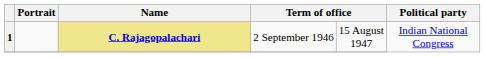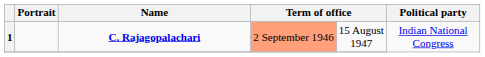(154, 36) khaki background -> (154, 36) no background
(294, 36) no background -> (294, 36) lightsalmon background
